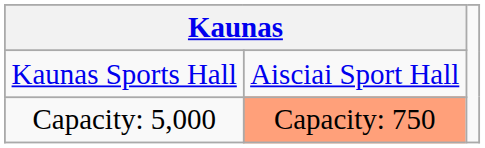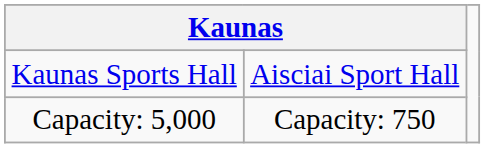(355, 119) lightsalmon background -> (355, 119) no background
